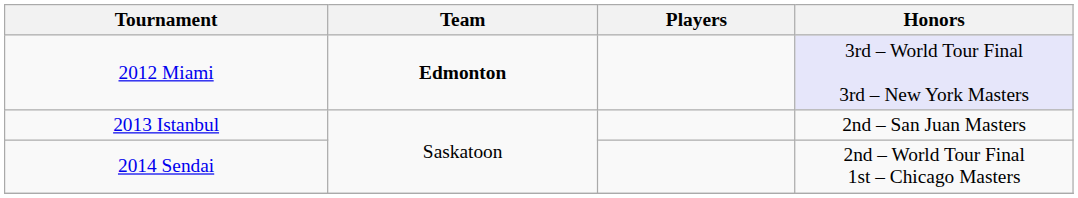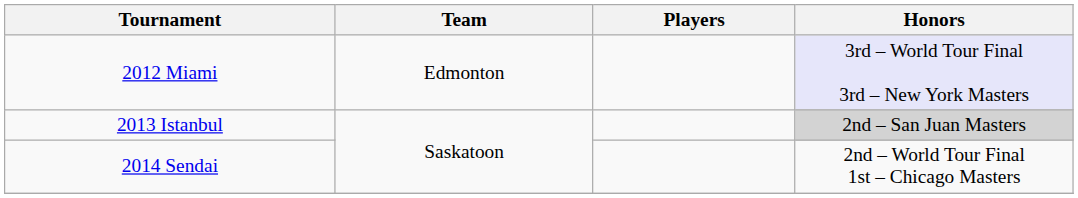(463, 72) bold -> (464, 72) normal
(934, 124) no background -> (934, 124) lightgrey background
